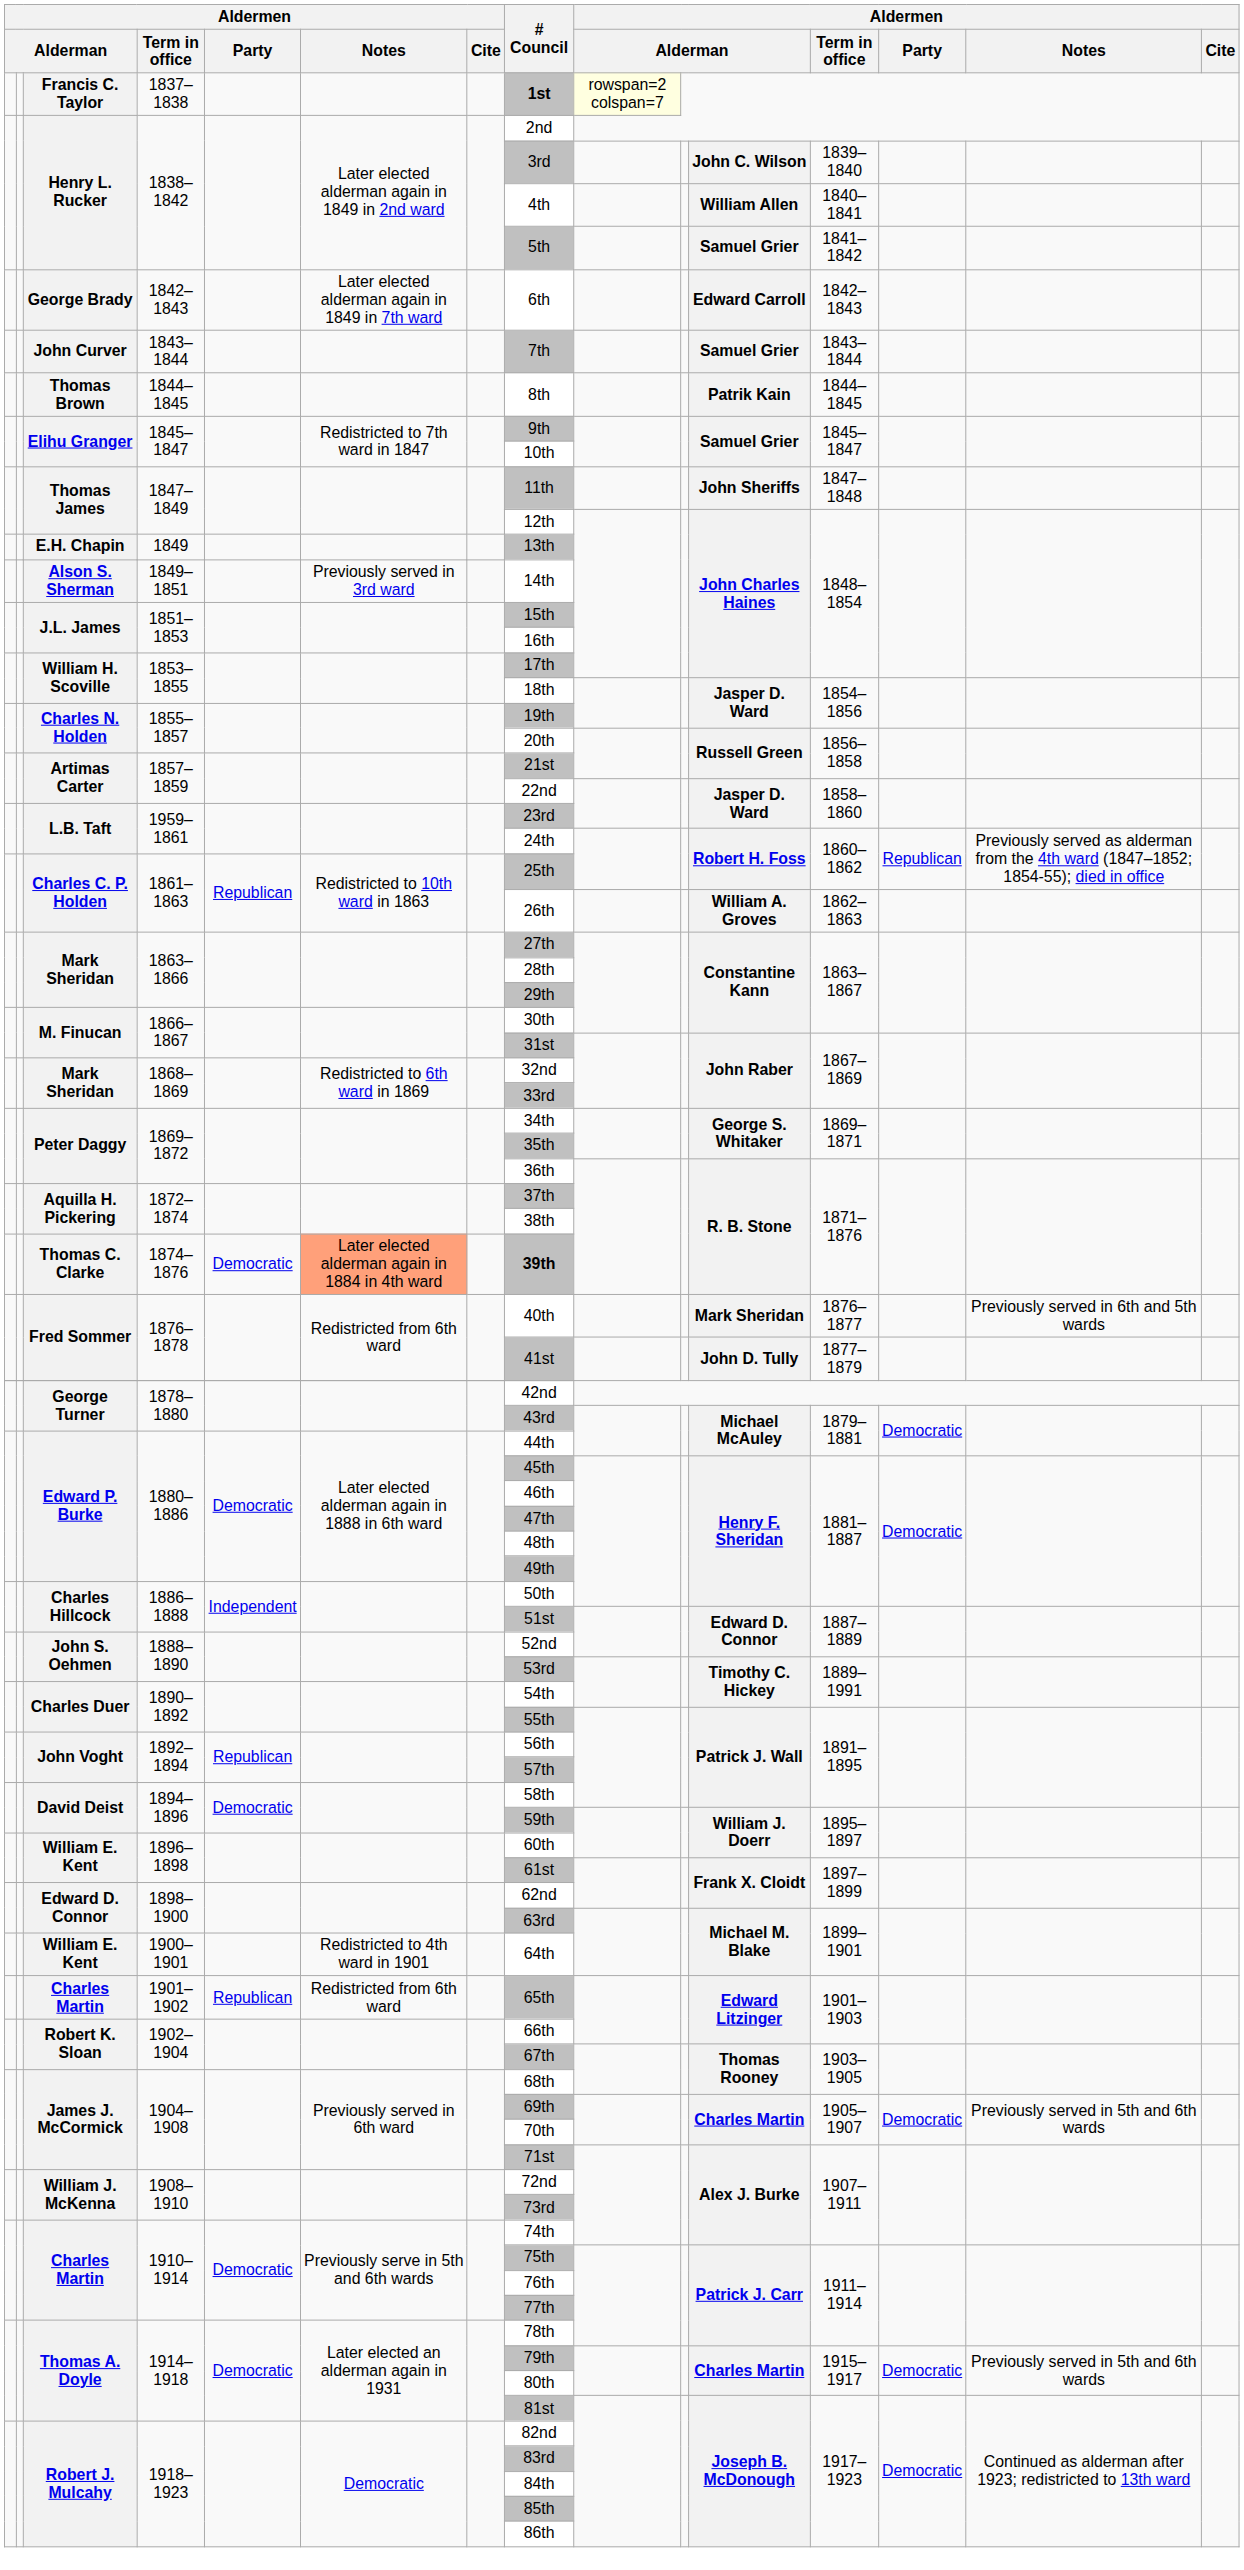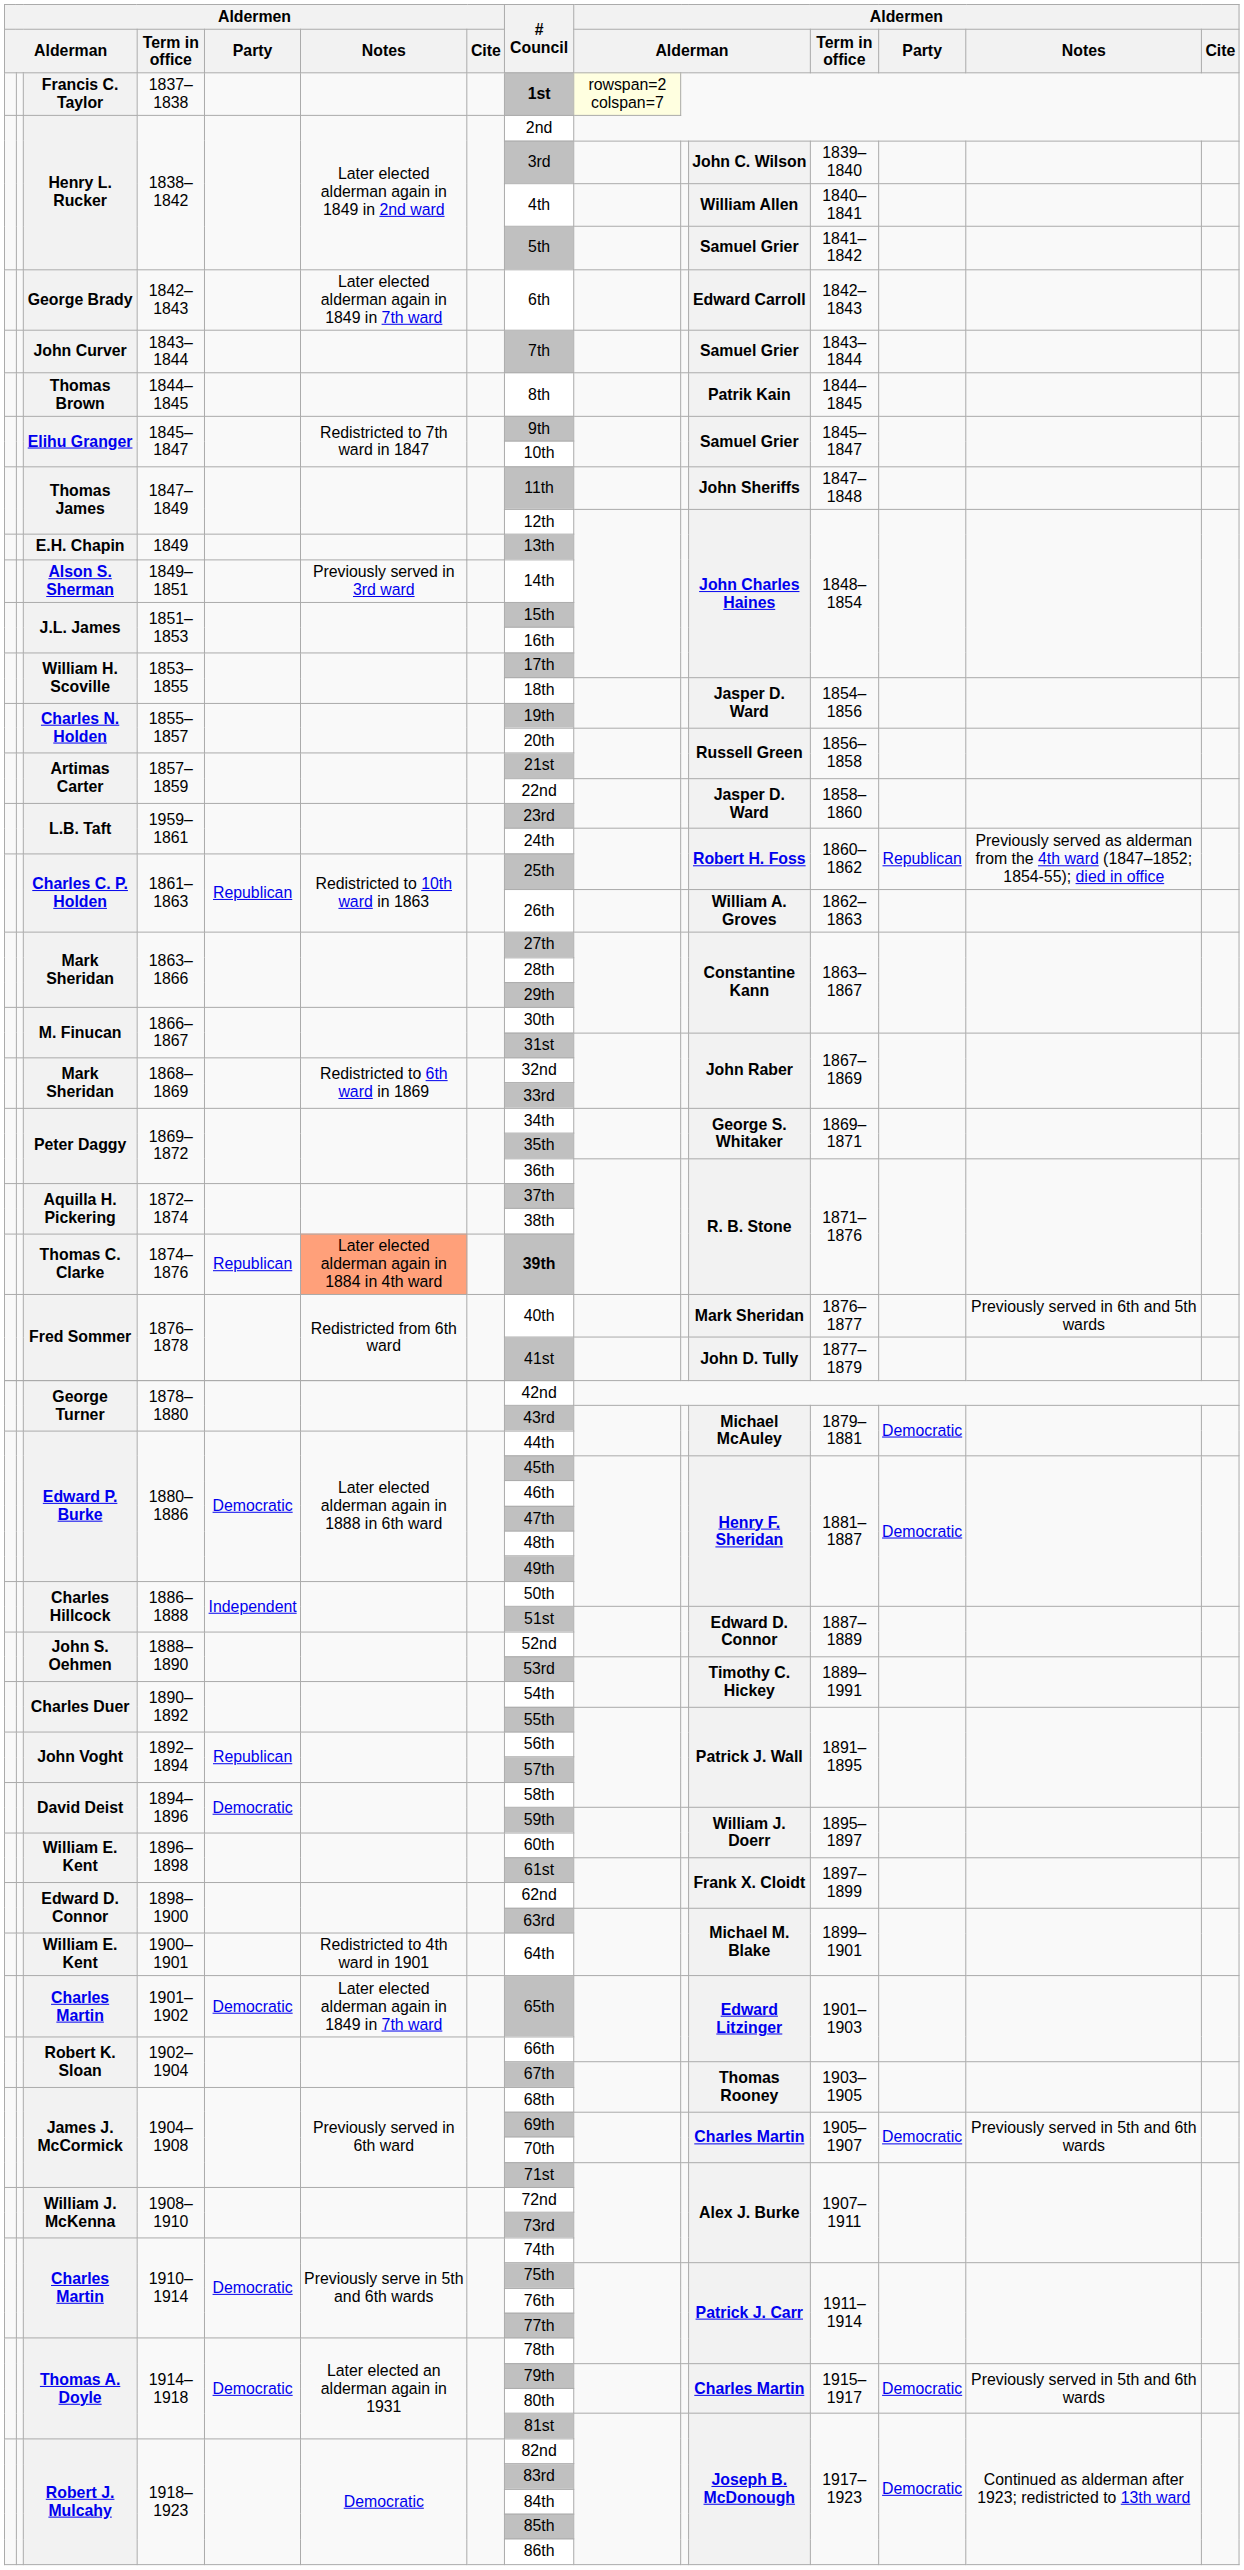(253, 1264) Democratic -> (253, 1264) Republican
(253, 1997) Republican -> (253, 2006) Democratic
(384, 1997) Redistricted from 6th ward -> (384, 2006) Later elected alderman again in 1849 in 7th ward
